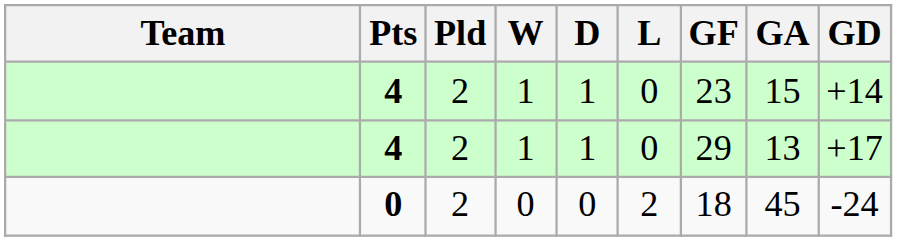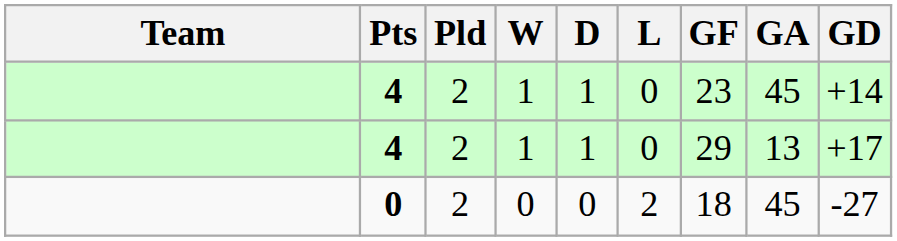(783, 90) 15 -> (783, 90) 45
(855, 205) -24 -> (855, 205) -27
